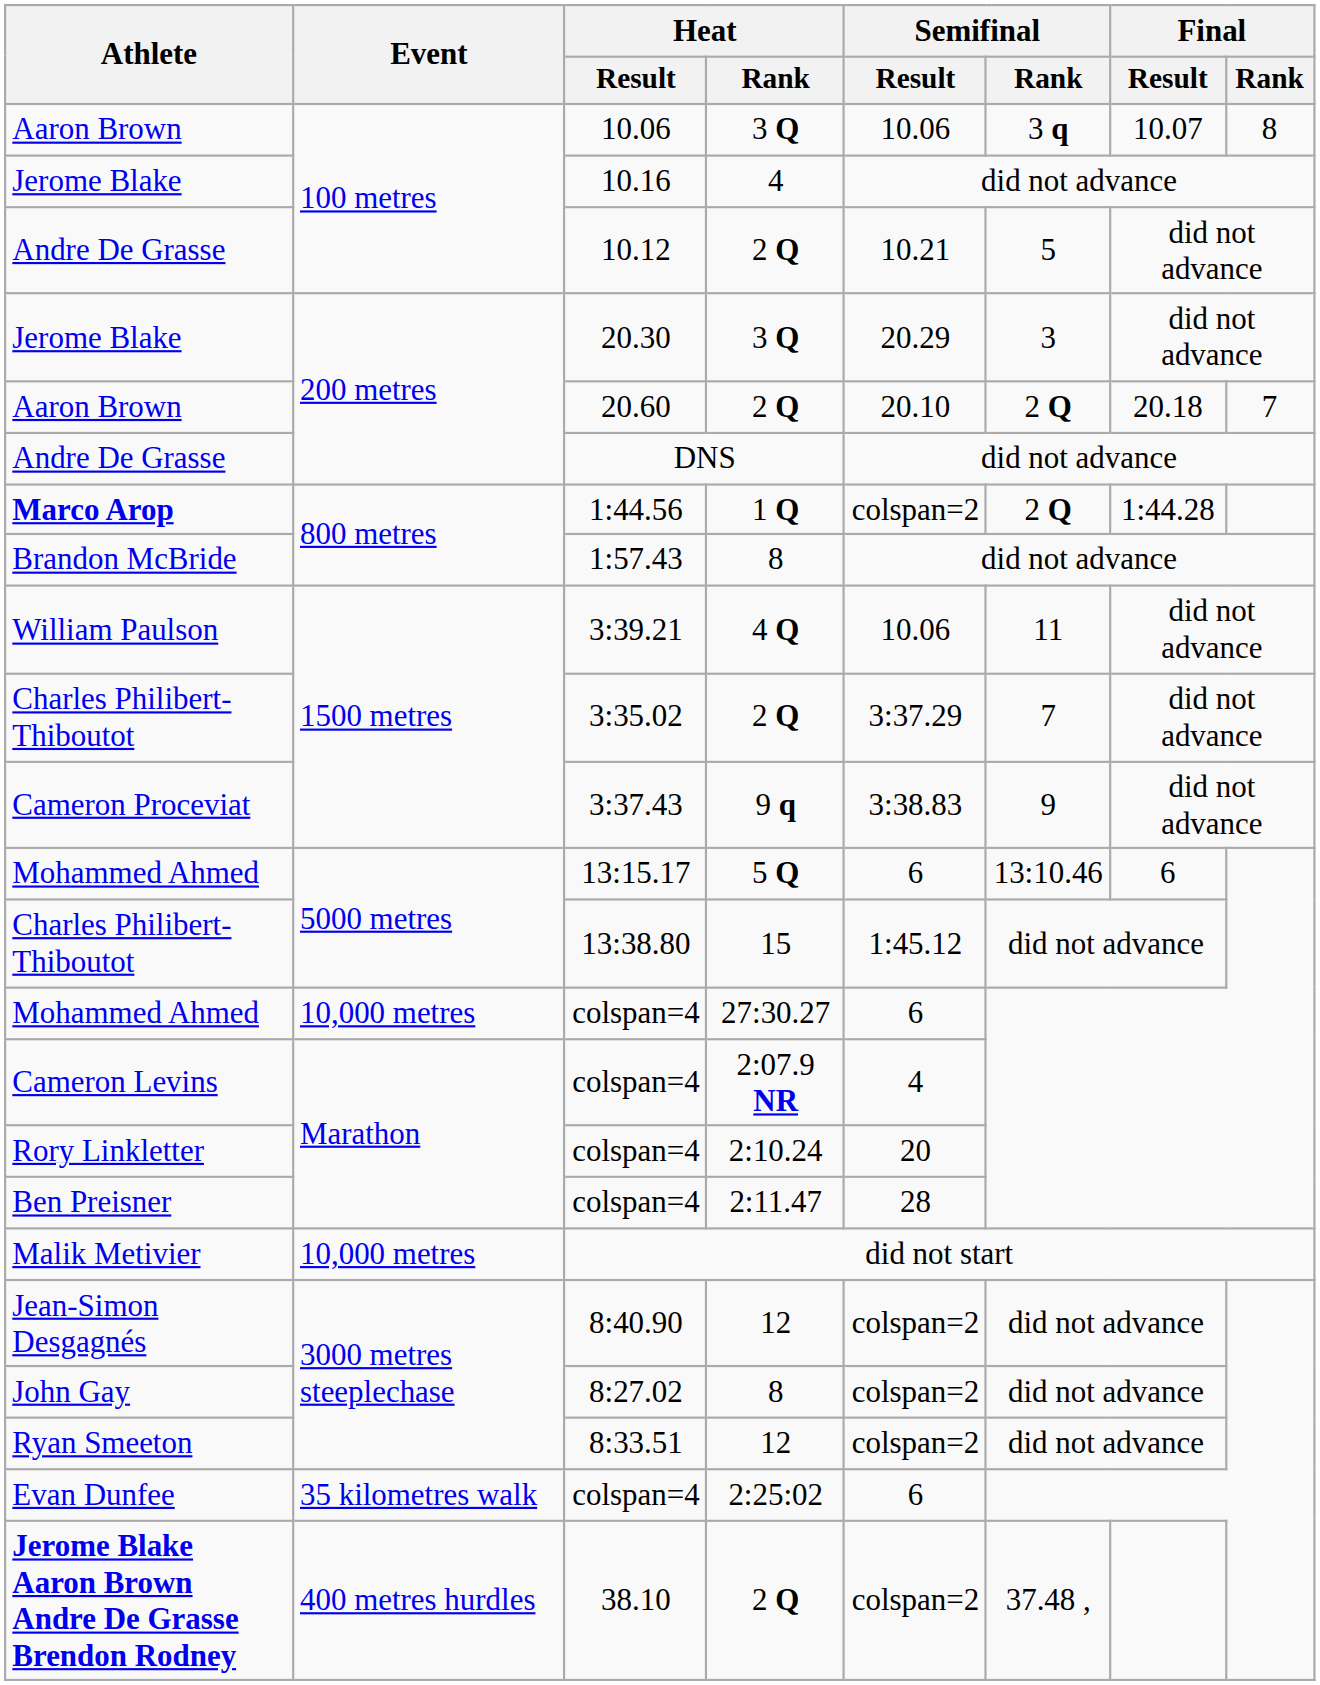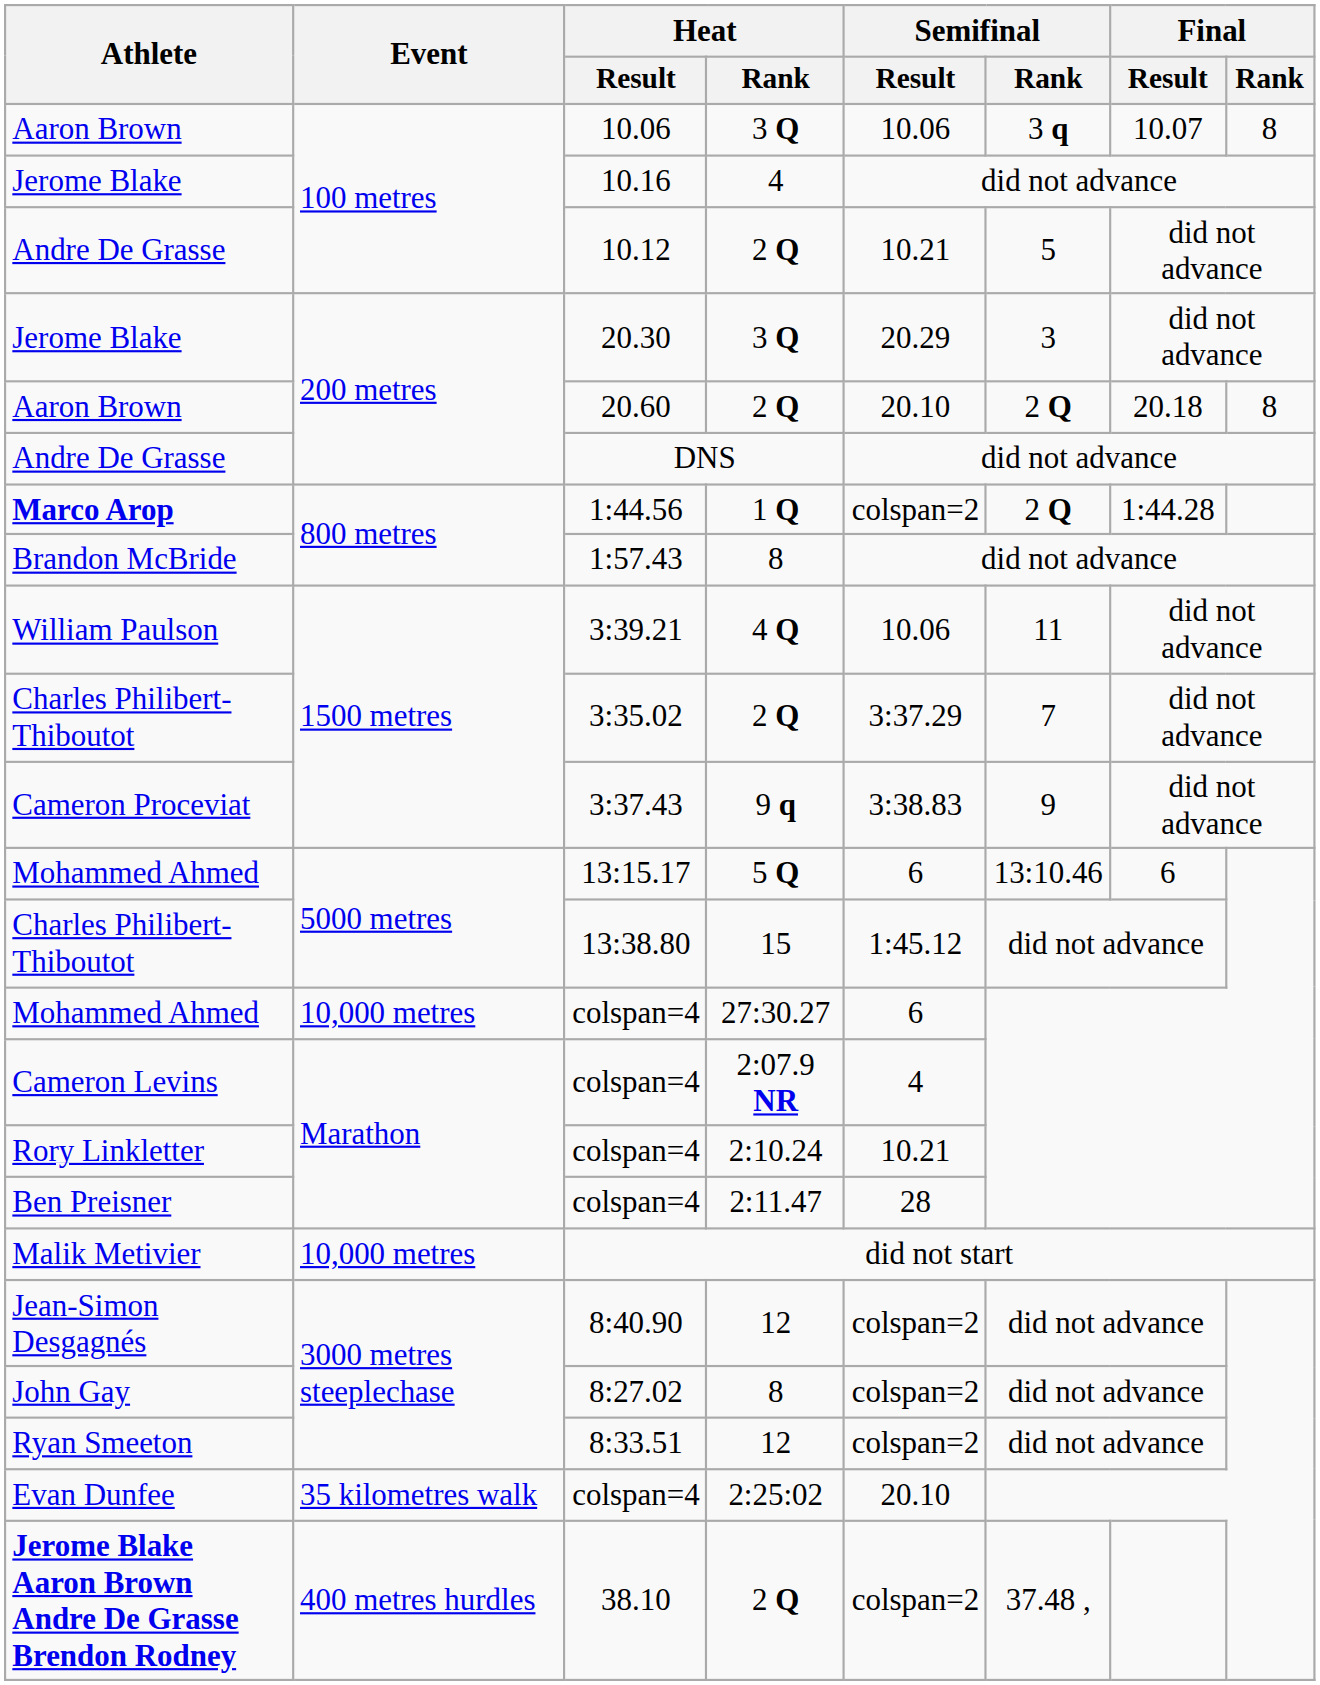(1270, 407) 7 -> (1270, 407) 8
(915, 1151) 20 -> (915, 1151) 10.21
(915, 1494) 6 -> (915, 1494) 20.10
